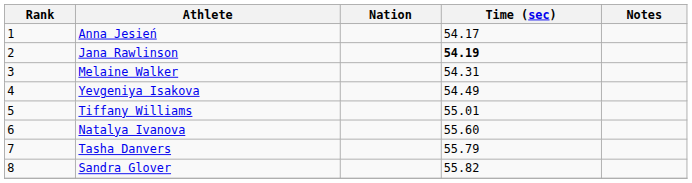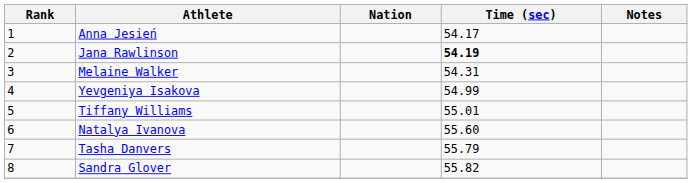(462, 91) 54.49 -> (462, 91) 54.99
